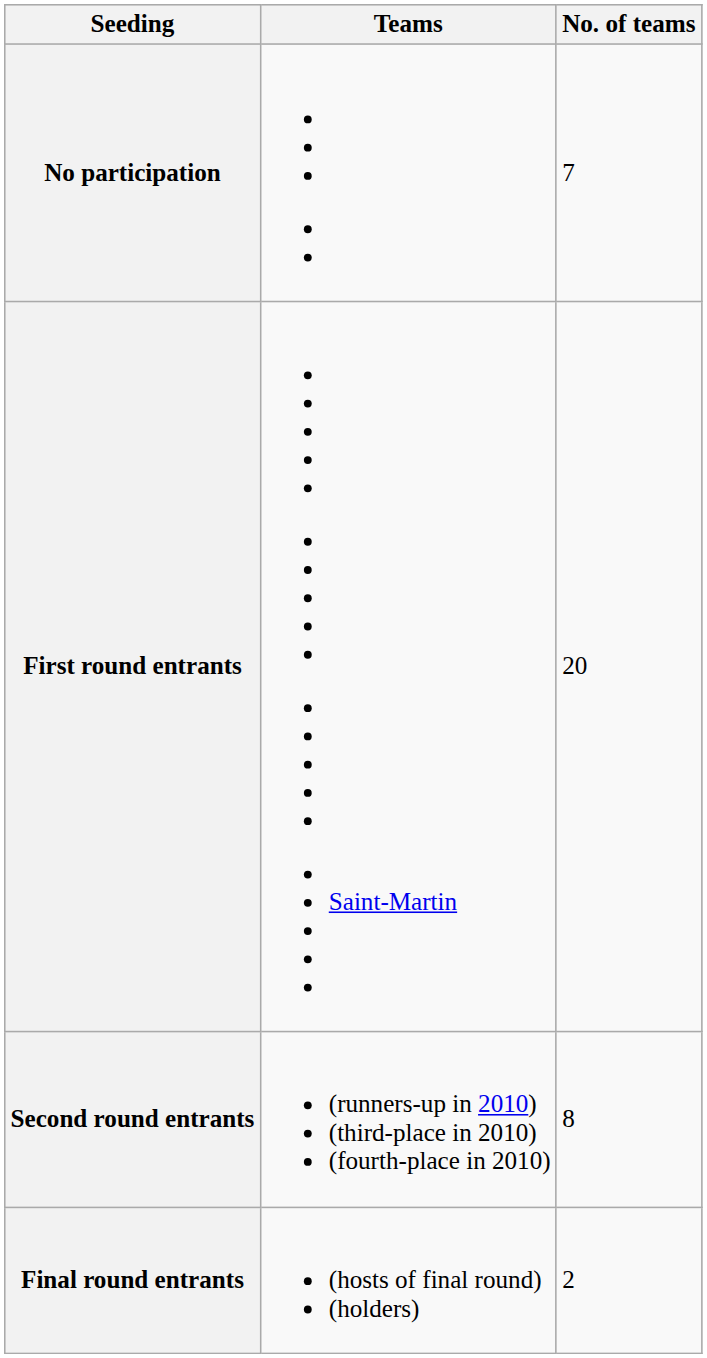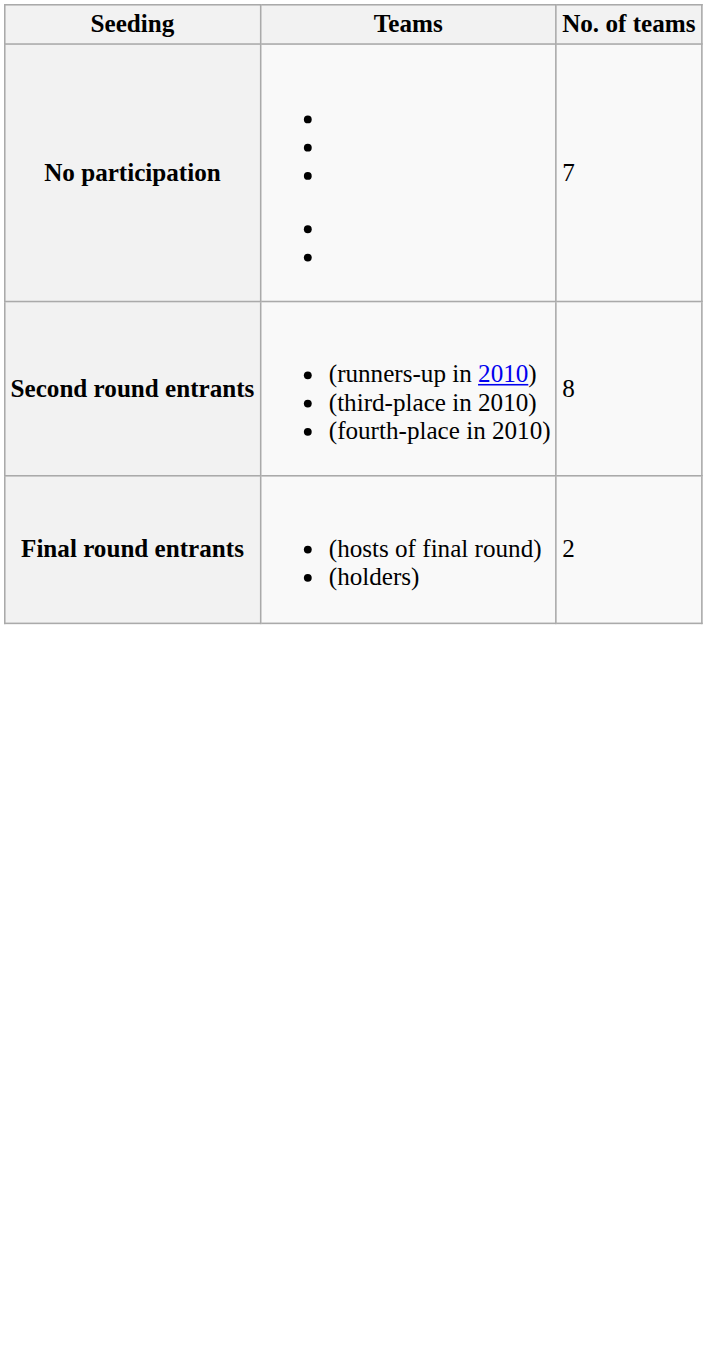- row: (132, 666)
